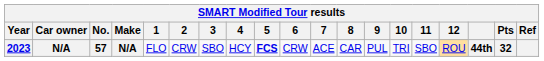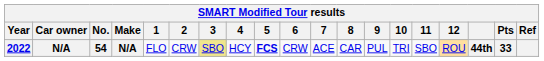(19, 48) 2023 -> (19, 48) 2022
(101, 48) 57 -> (101, 48) 54
(213, 48) no background -> (213, 48) khaki background
(506, 48) 32 -> (506, 48) 33
